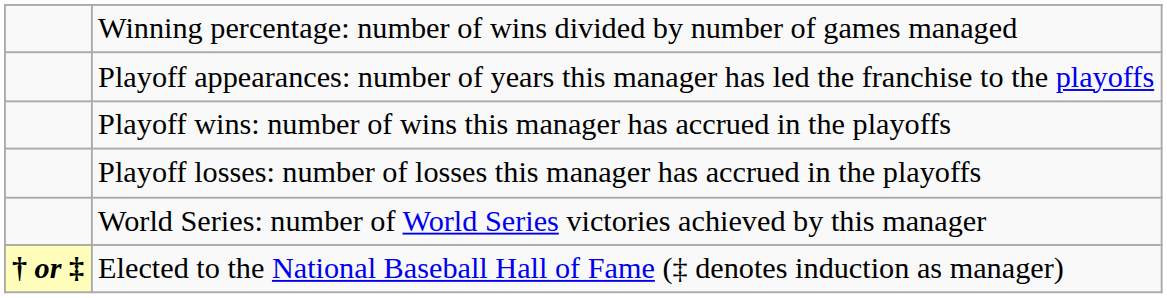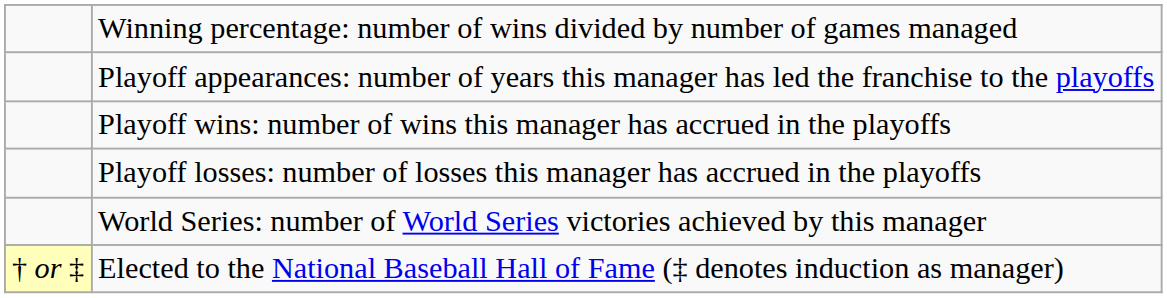(48, 268) bold -> (48, 268) normal
